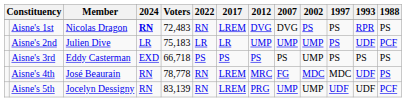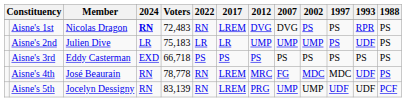(388, 43) PCF -> (385, 43) PS
(313, 58) UMP -> (308, 58) PS
